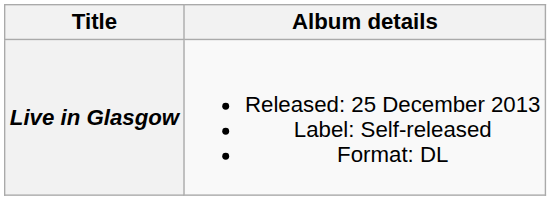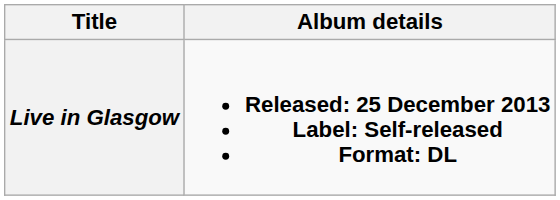(365, 130) normal -> (370, 130) bold
